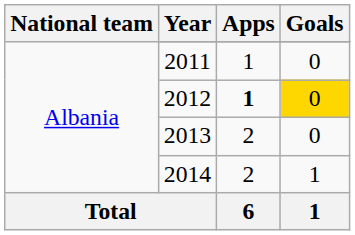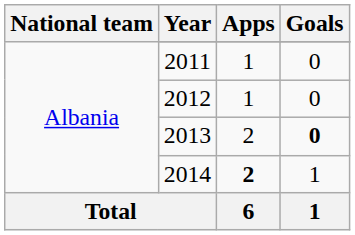(248, 98) bold -> (248, 98) normal
(315, 98) gold background -> (315, 98) no background
(315, 135) normal -> (315, 135) bold
(248, 173) normal -> (248, 173) bold
